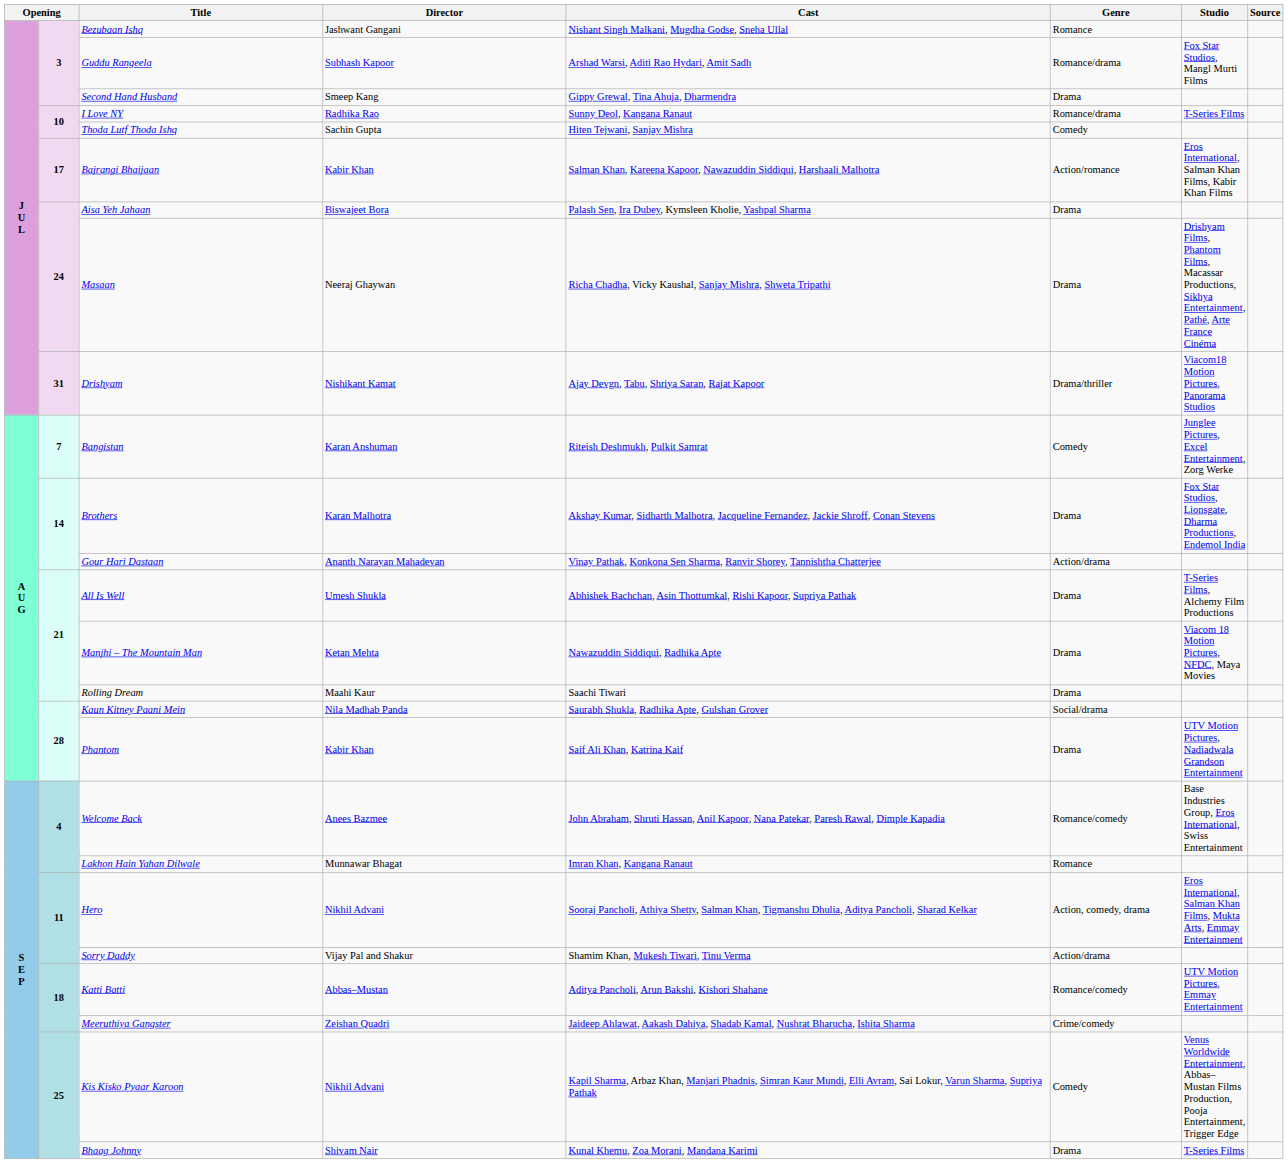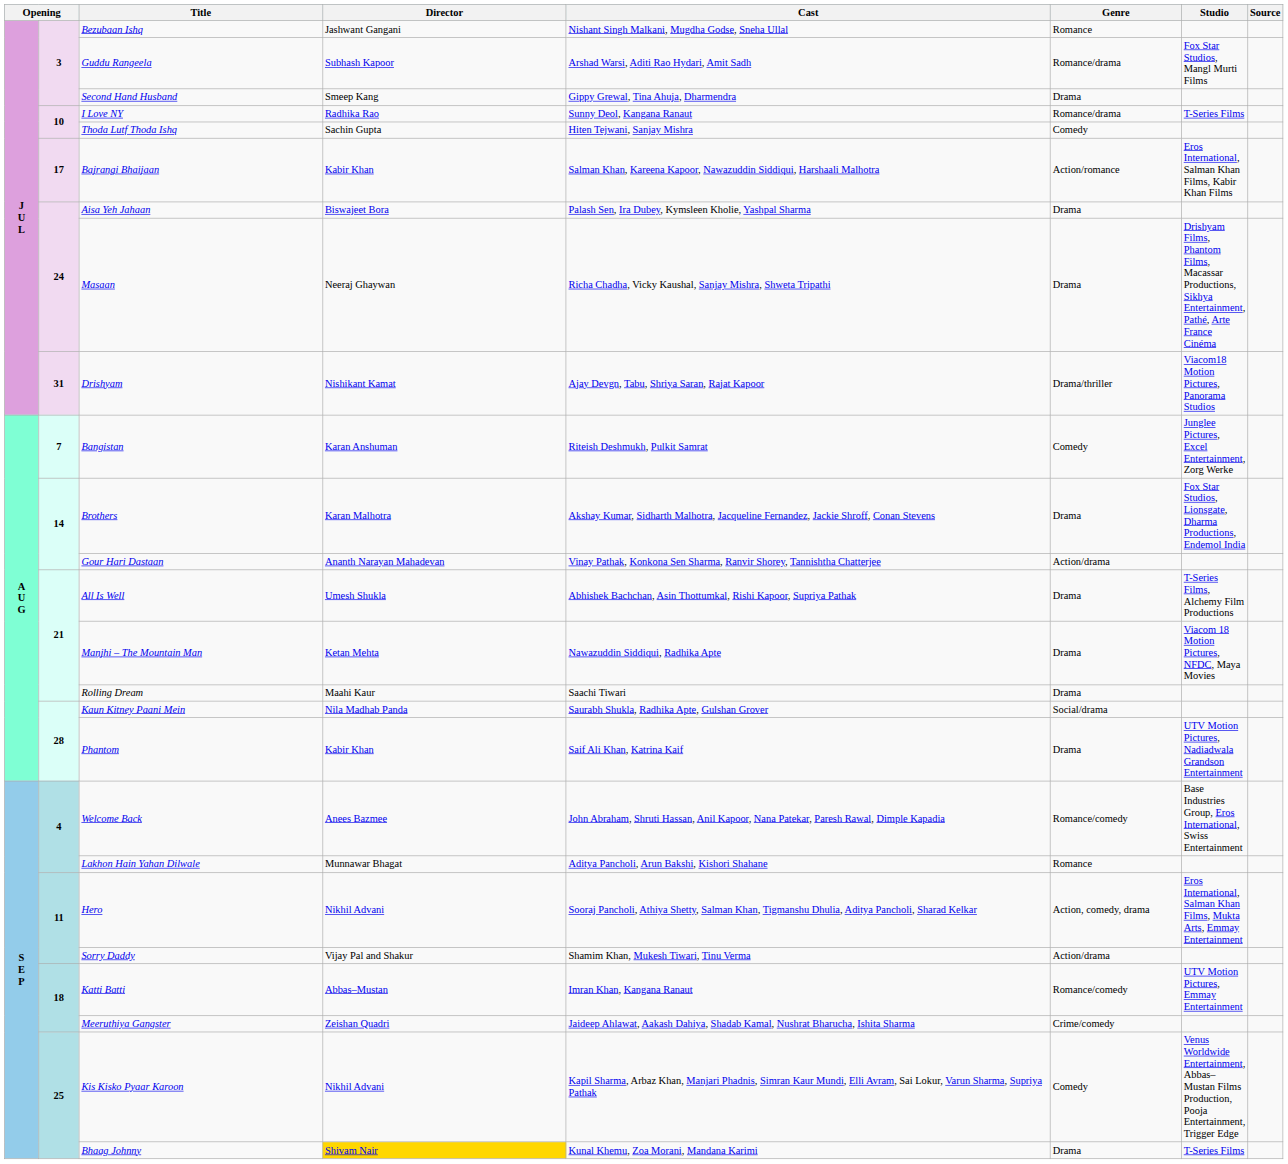(631, 864) Imran Khan, Kangana Ranaut -> (668, 864) Aditya Pancholi, Arun Bakshi, Kishori Shahane
(668, 989) Aditya Pancholi, Arun Bakshi, Kishori Shahane -> (631, 989) Imran Khan, Kangana Ranaut
(351, 1150) no background -> (351, 1150) gold background
